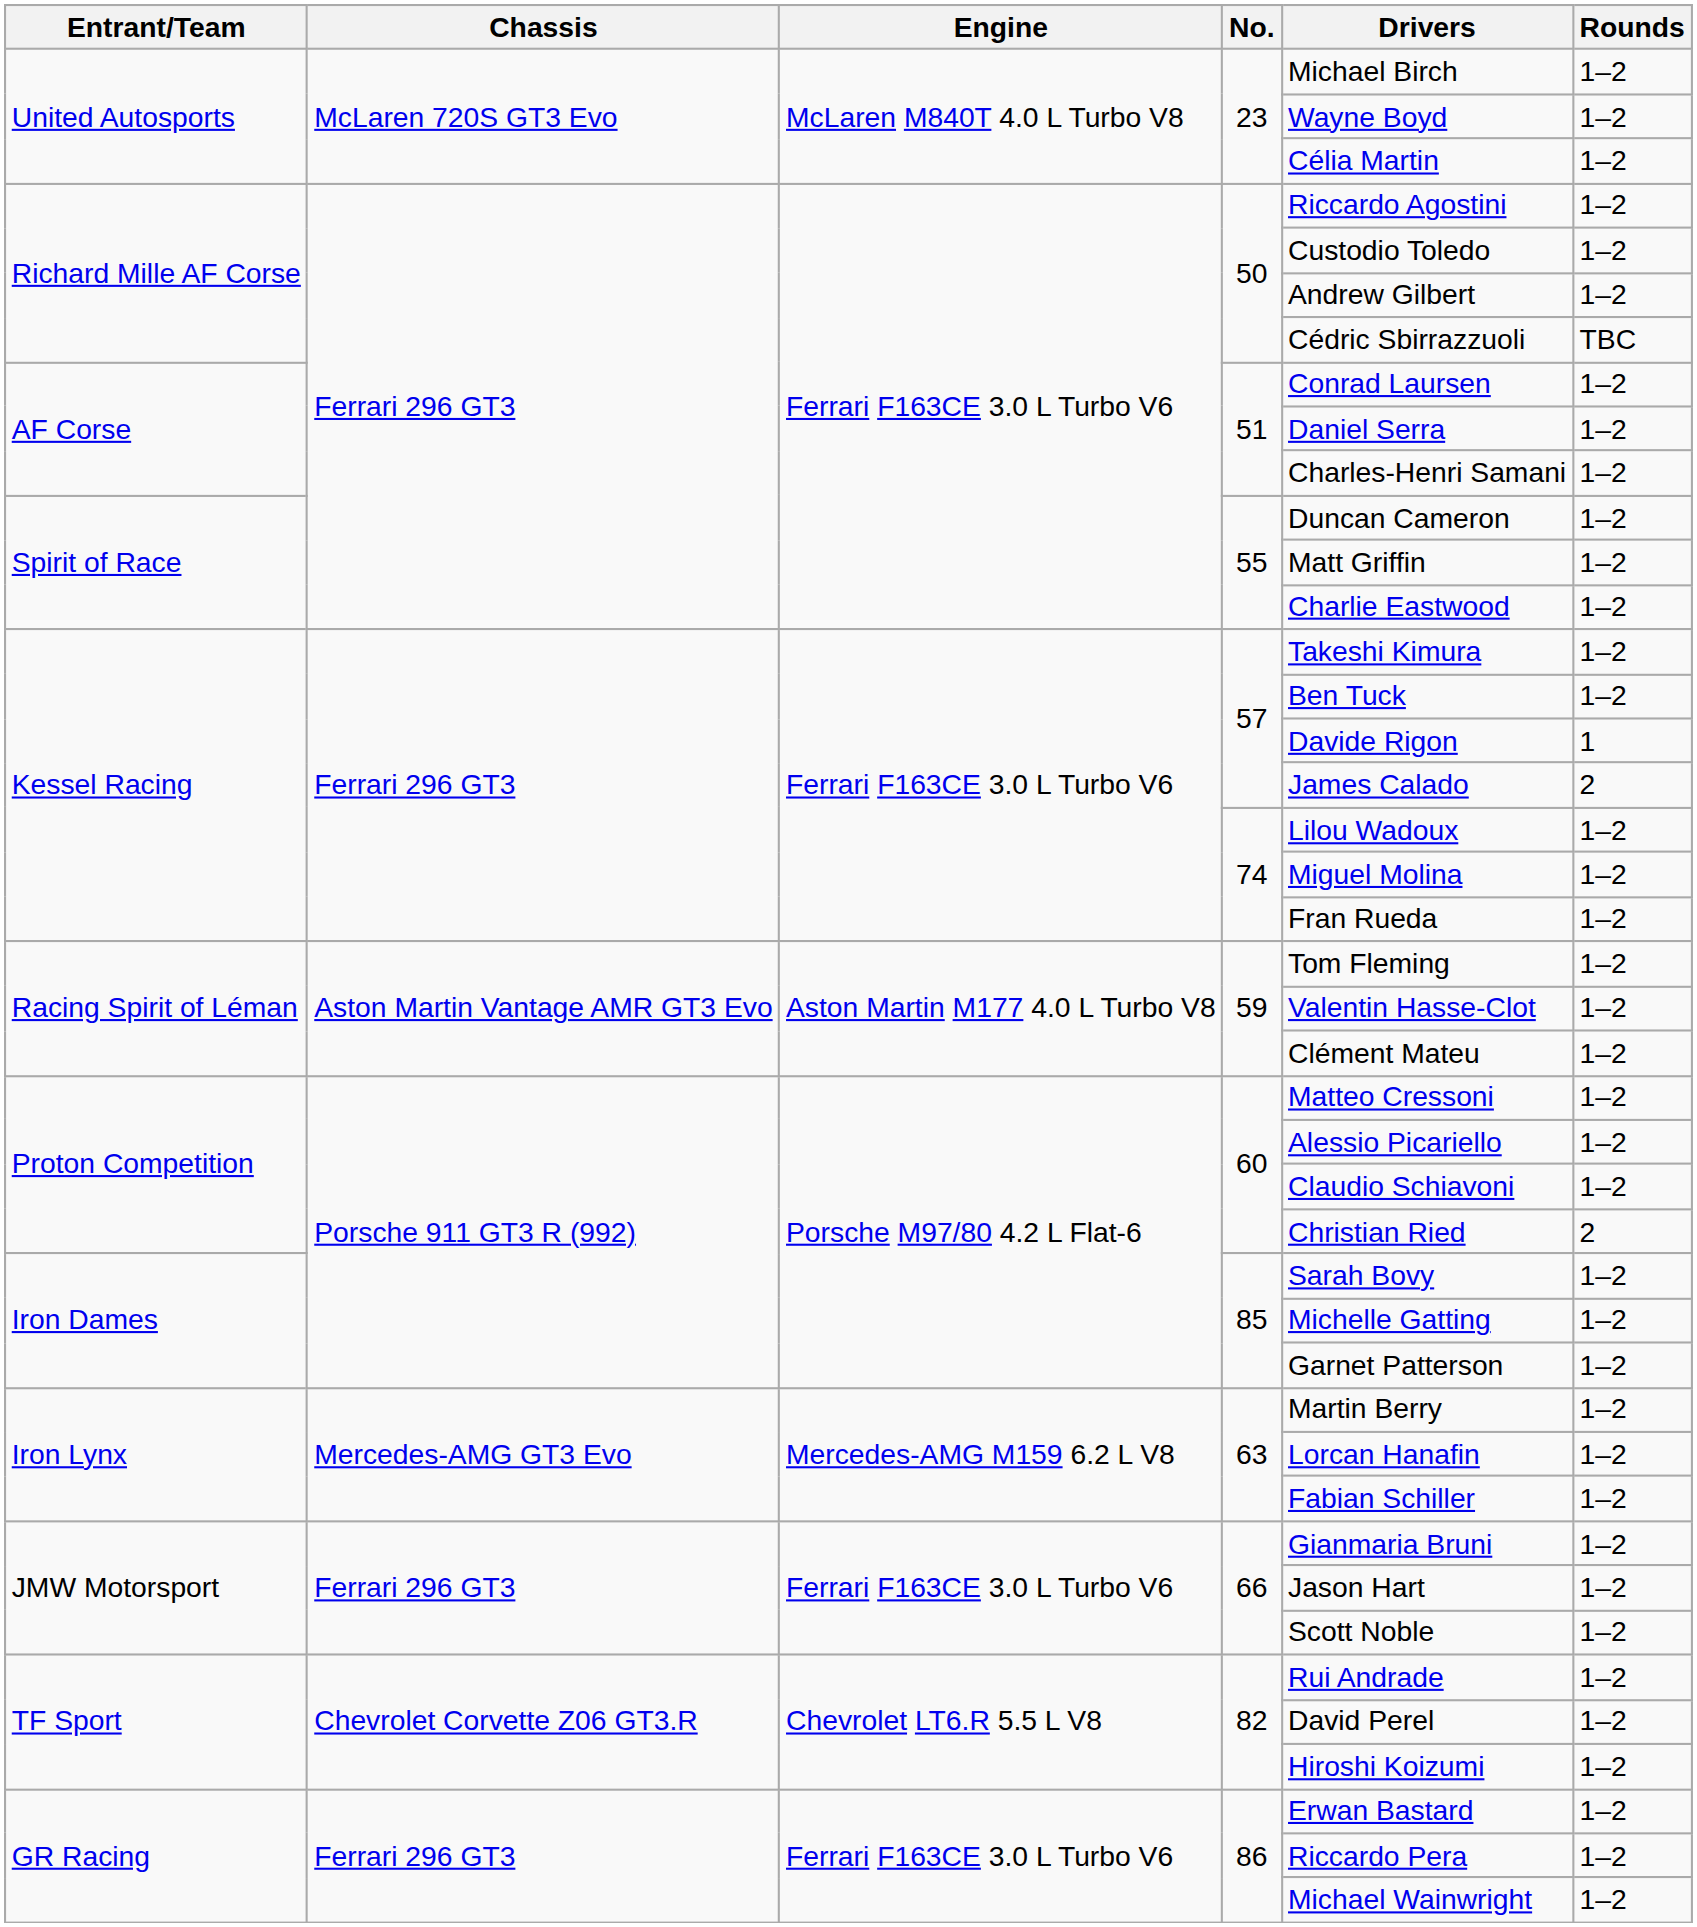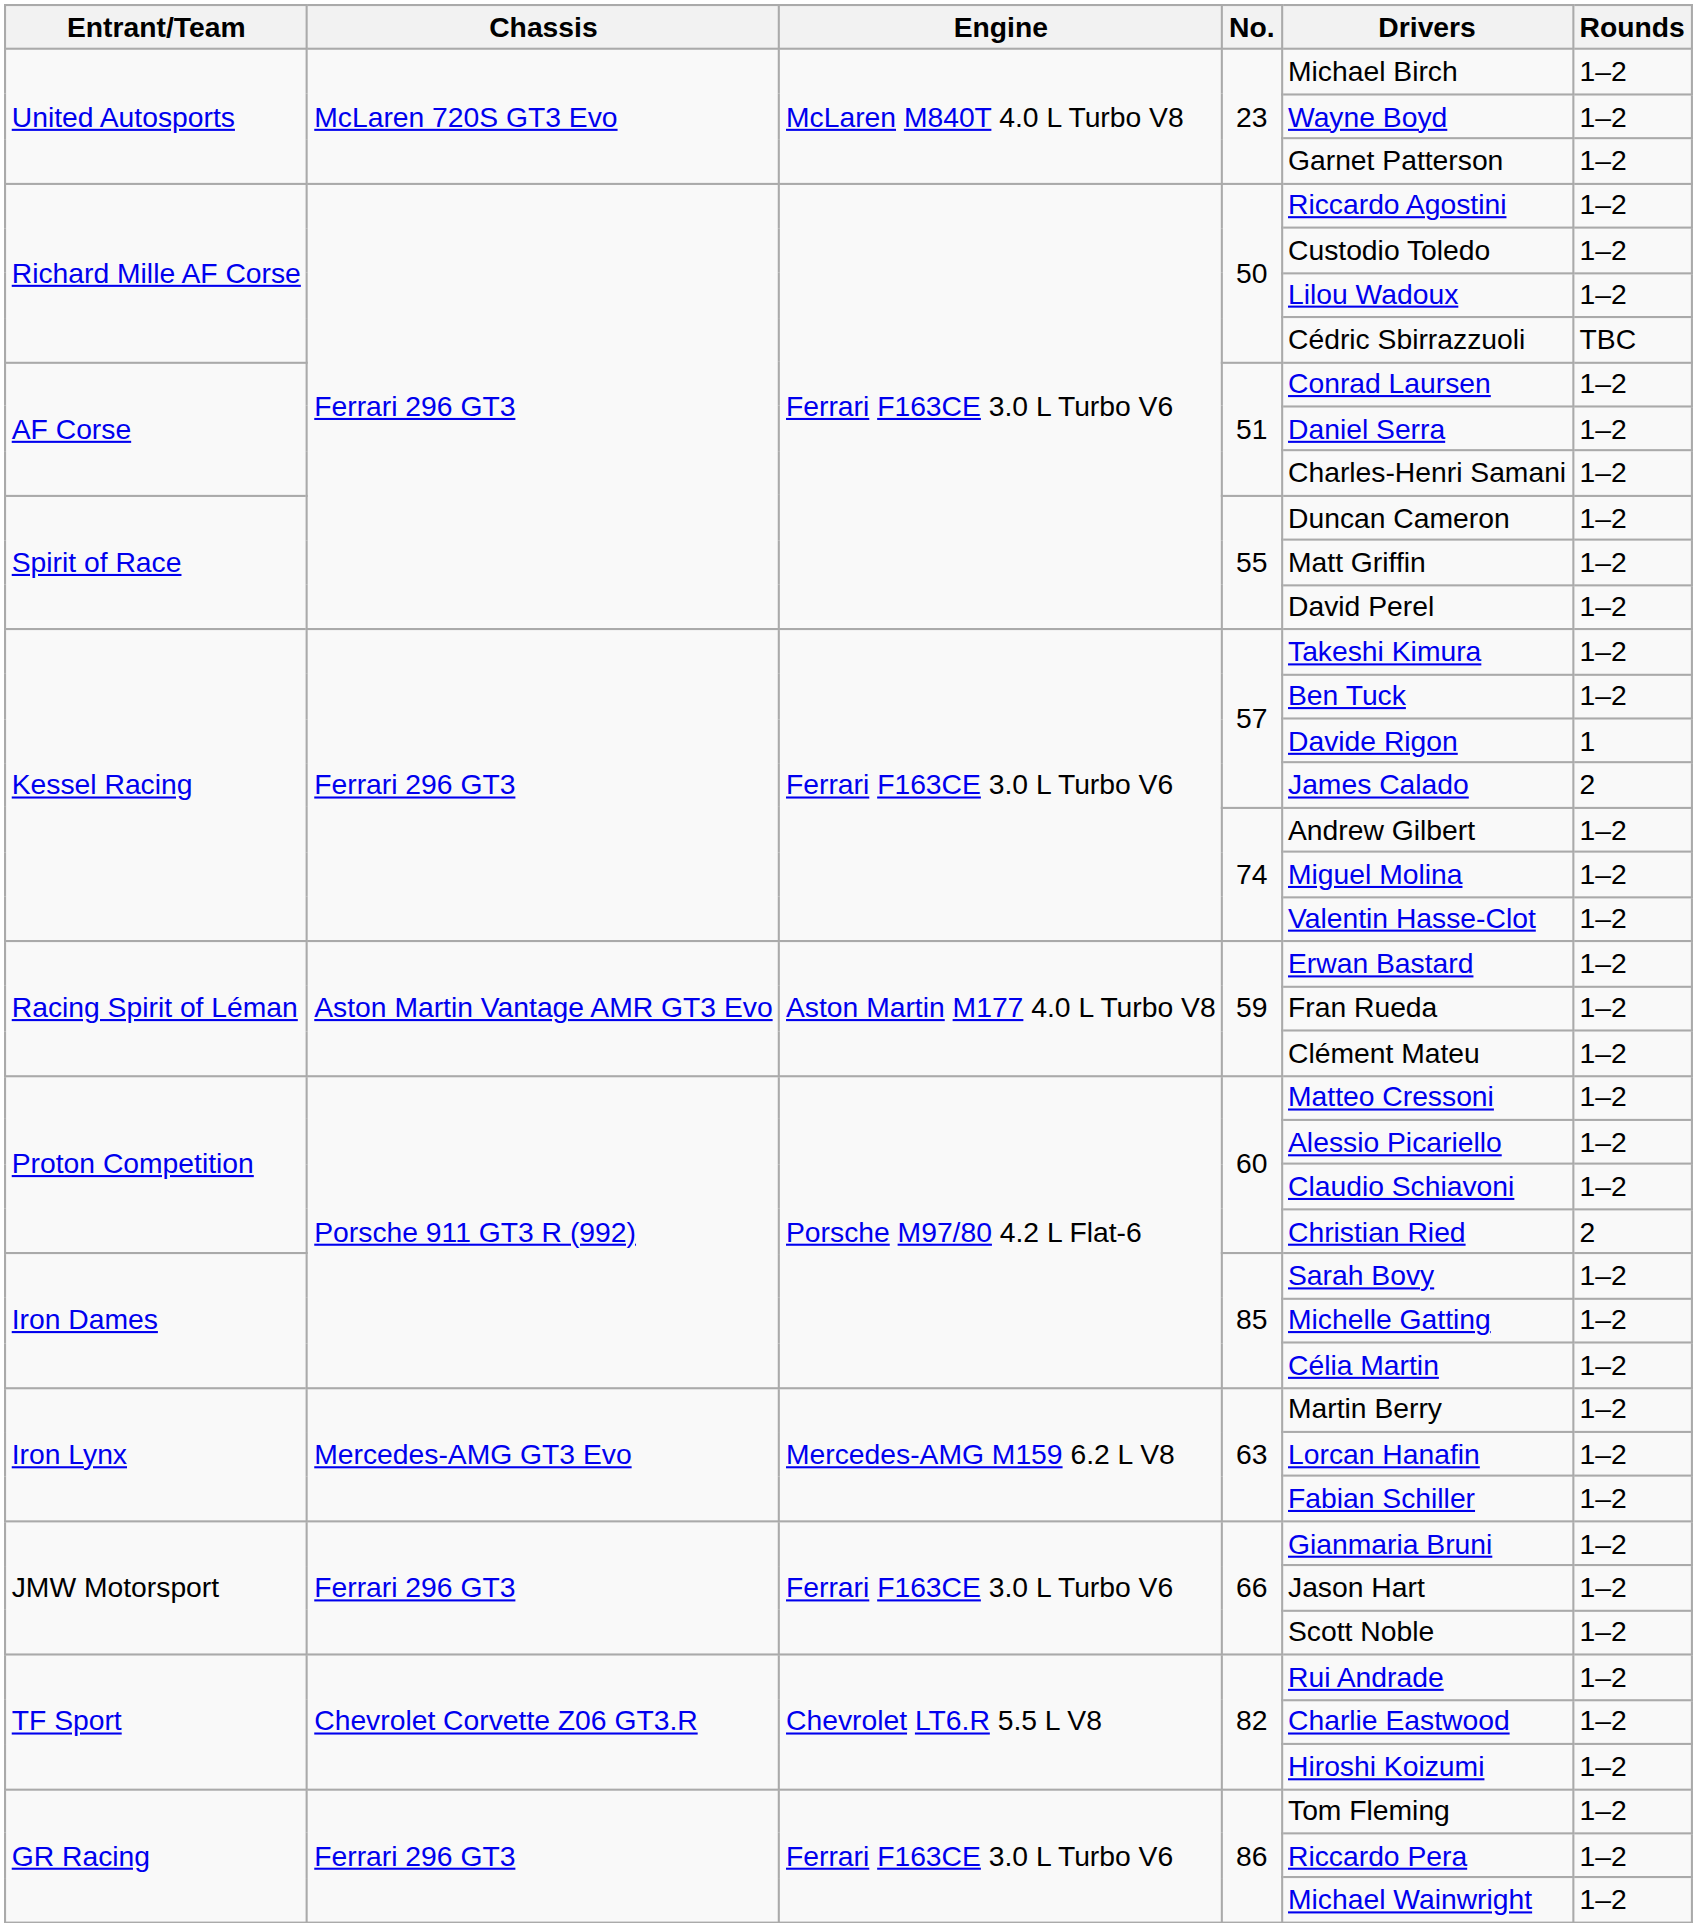(1363, 161) Célia Martin -> (1396, 161) Garnet Patterson
(1382, 294) Andrew Gilbert -> (1373, 294) Lilou Wadoux
(1399, 607) Charlie Eastwood -> (1361, 607) David Perel
(1373, 830) Lilou Wadoux -> (1382, 830) Andrew Gilbert
(1363, 919) Fran Rueda -> (1412, 919) Valentin Hasse-Clot
(1369, 963) Tom Fleming -> (1381, 963) Erwan Bastard
(1412, 1008) Valentin Hasse-Clot -> (1363, 1008) Fran Rueda
(1396, 1365) Garnet Patterson -> (1363, 1365) Célia Martin
(1361, 1721) David Perel -> (1399, 1721) Charlie Eastwood
(1381, 1811) Erwan Bastard -> (1369, 1811) Tom Fleming
